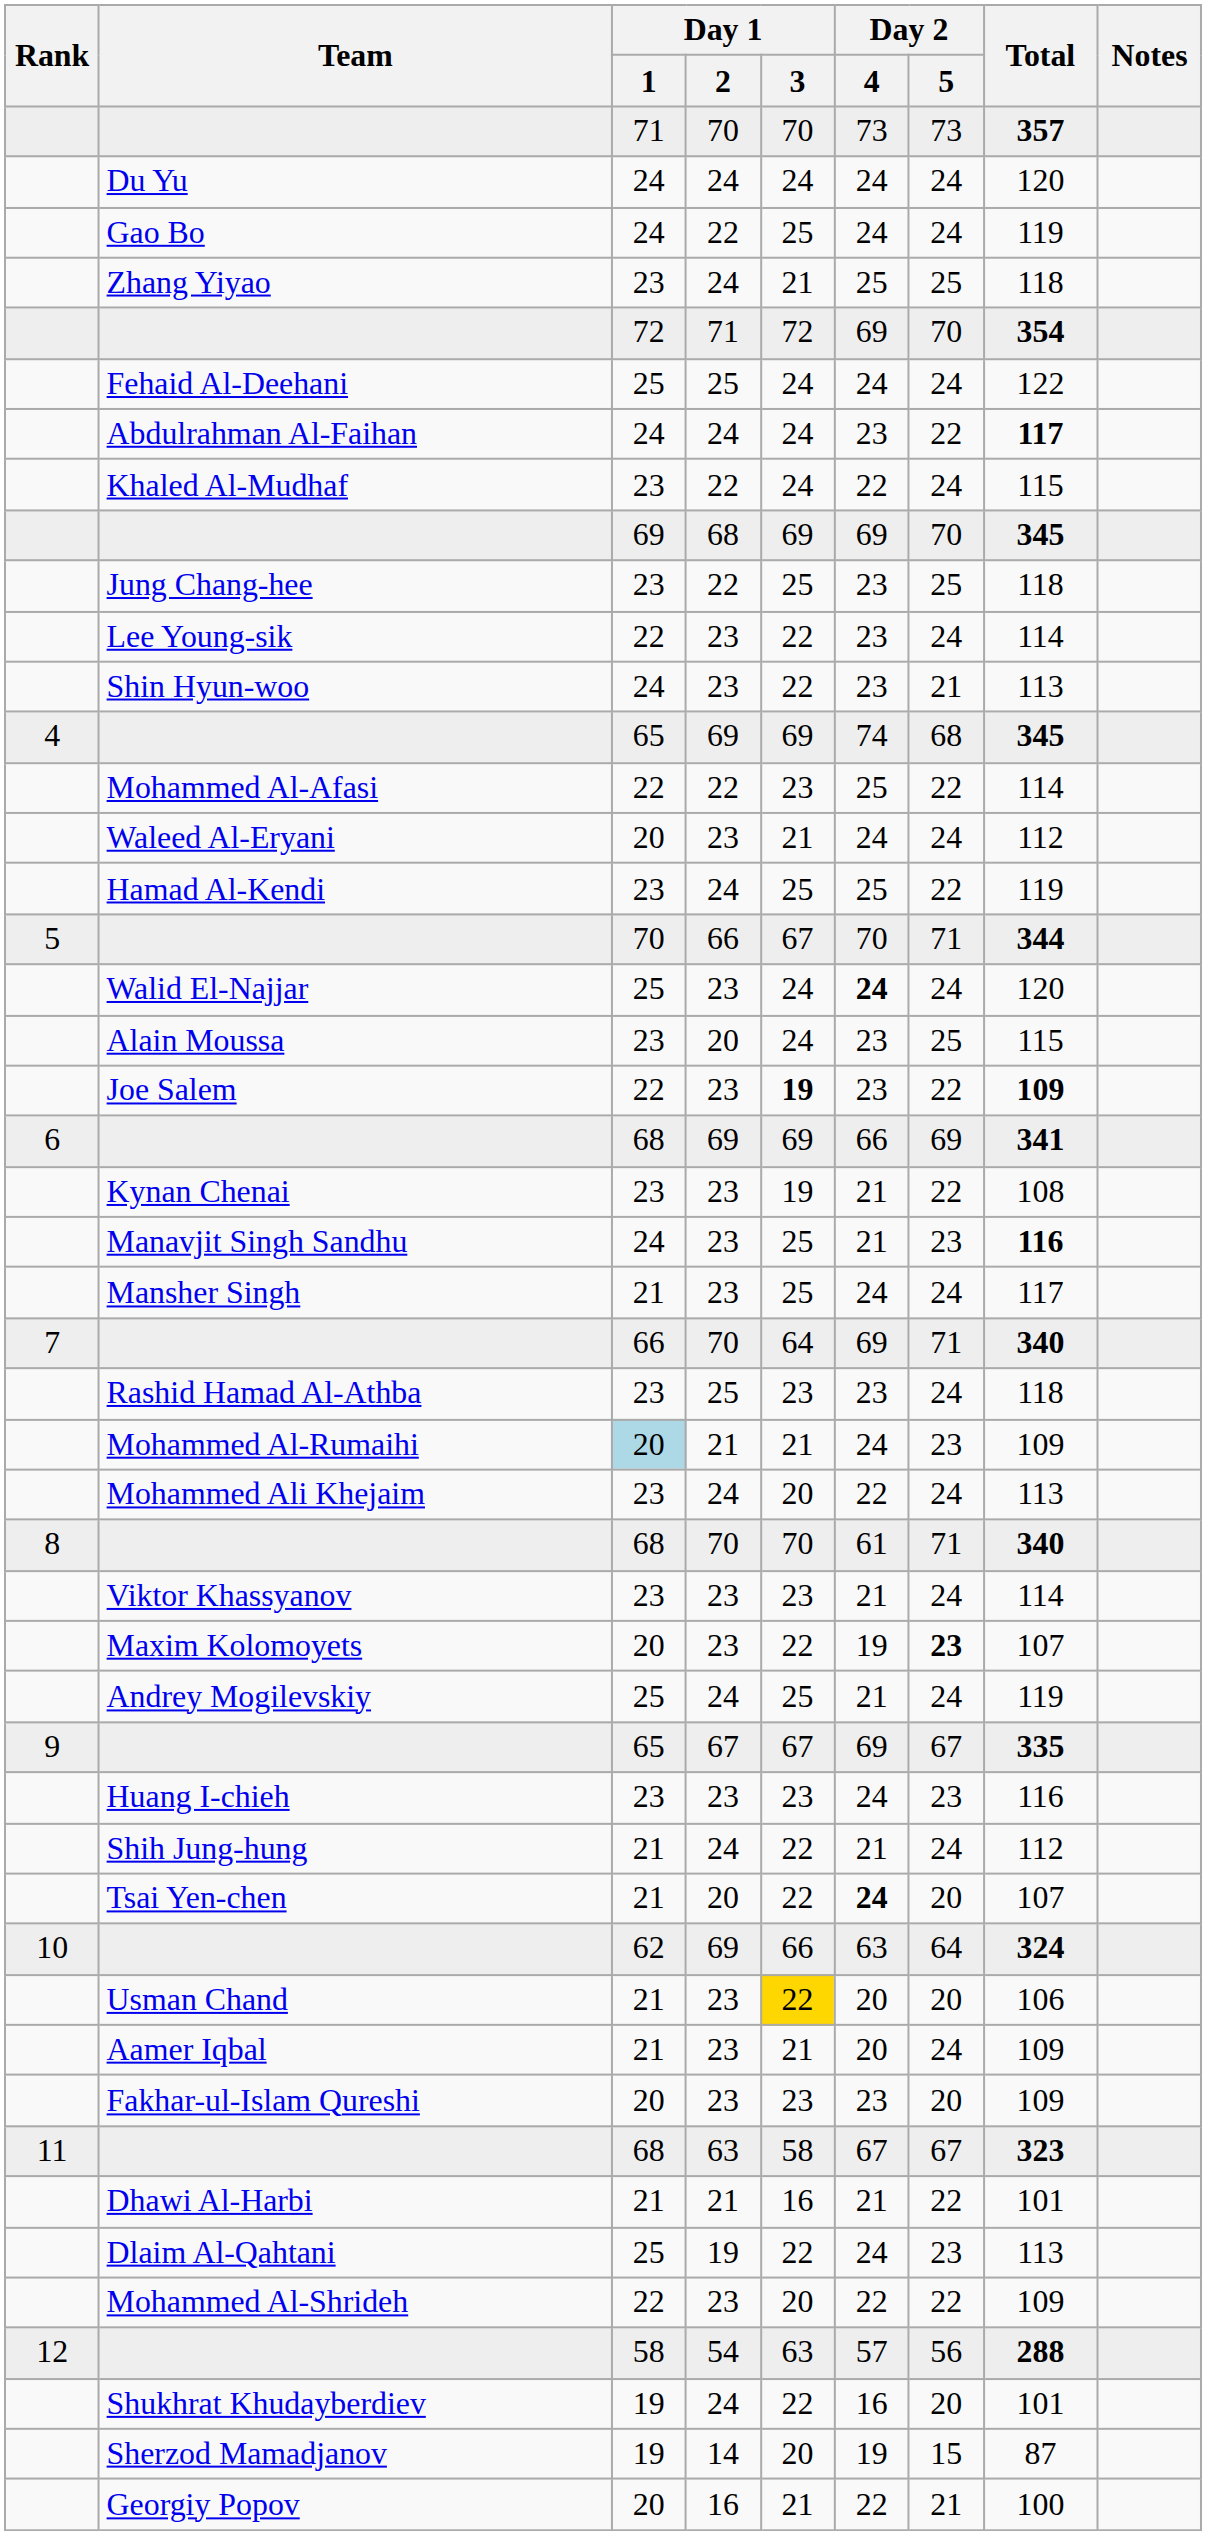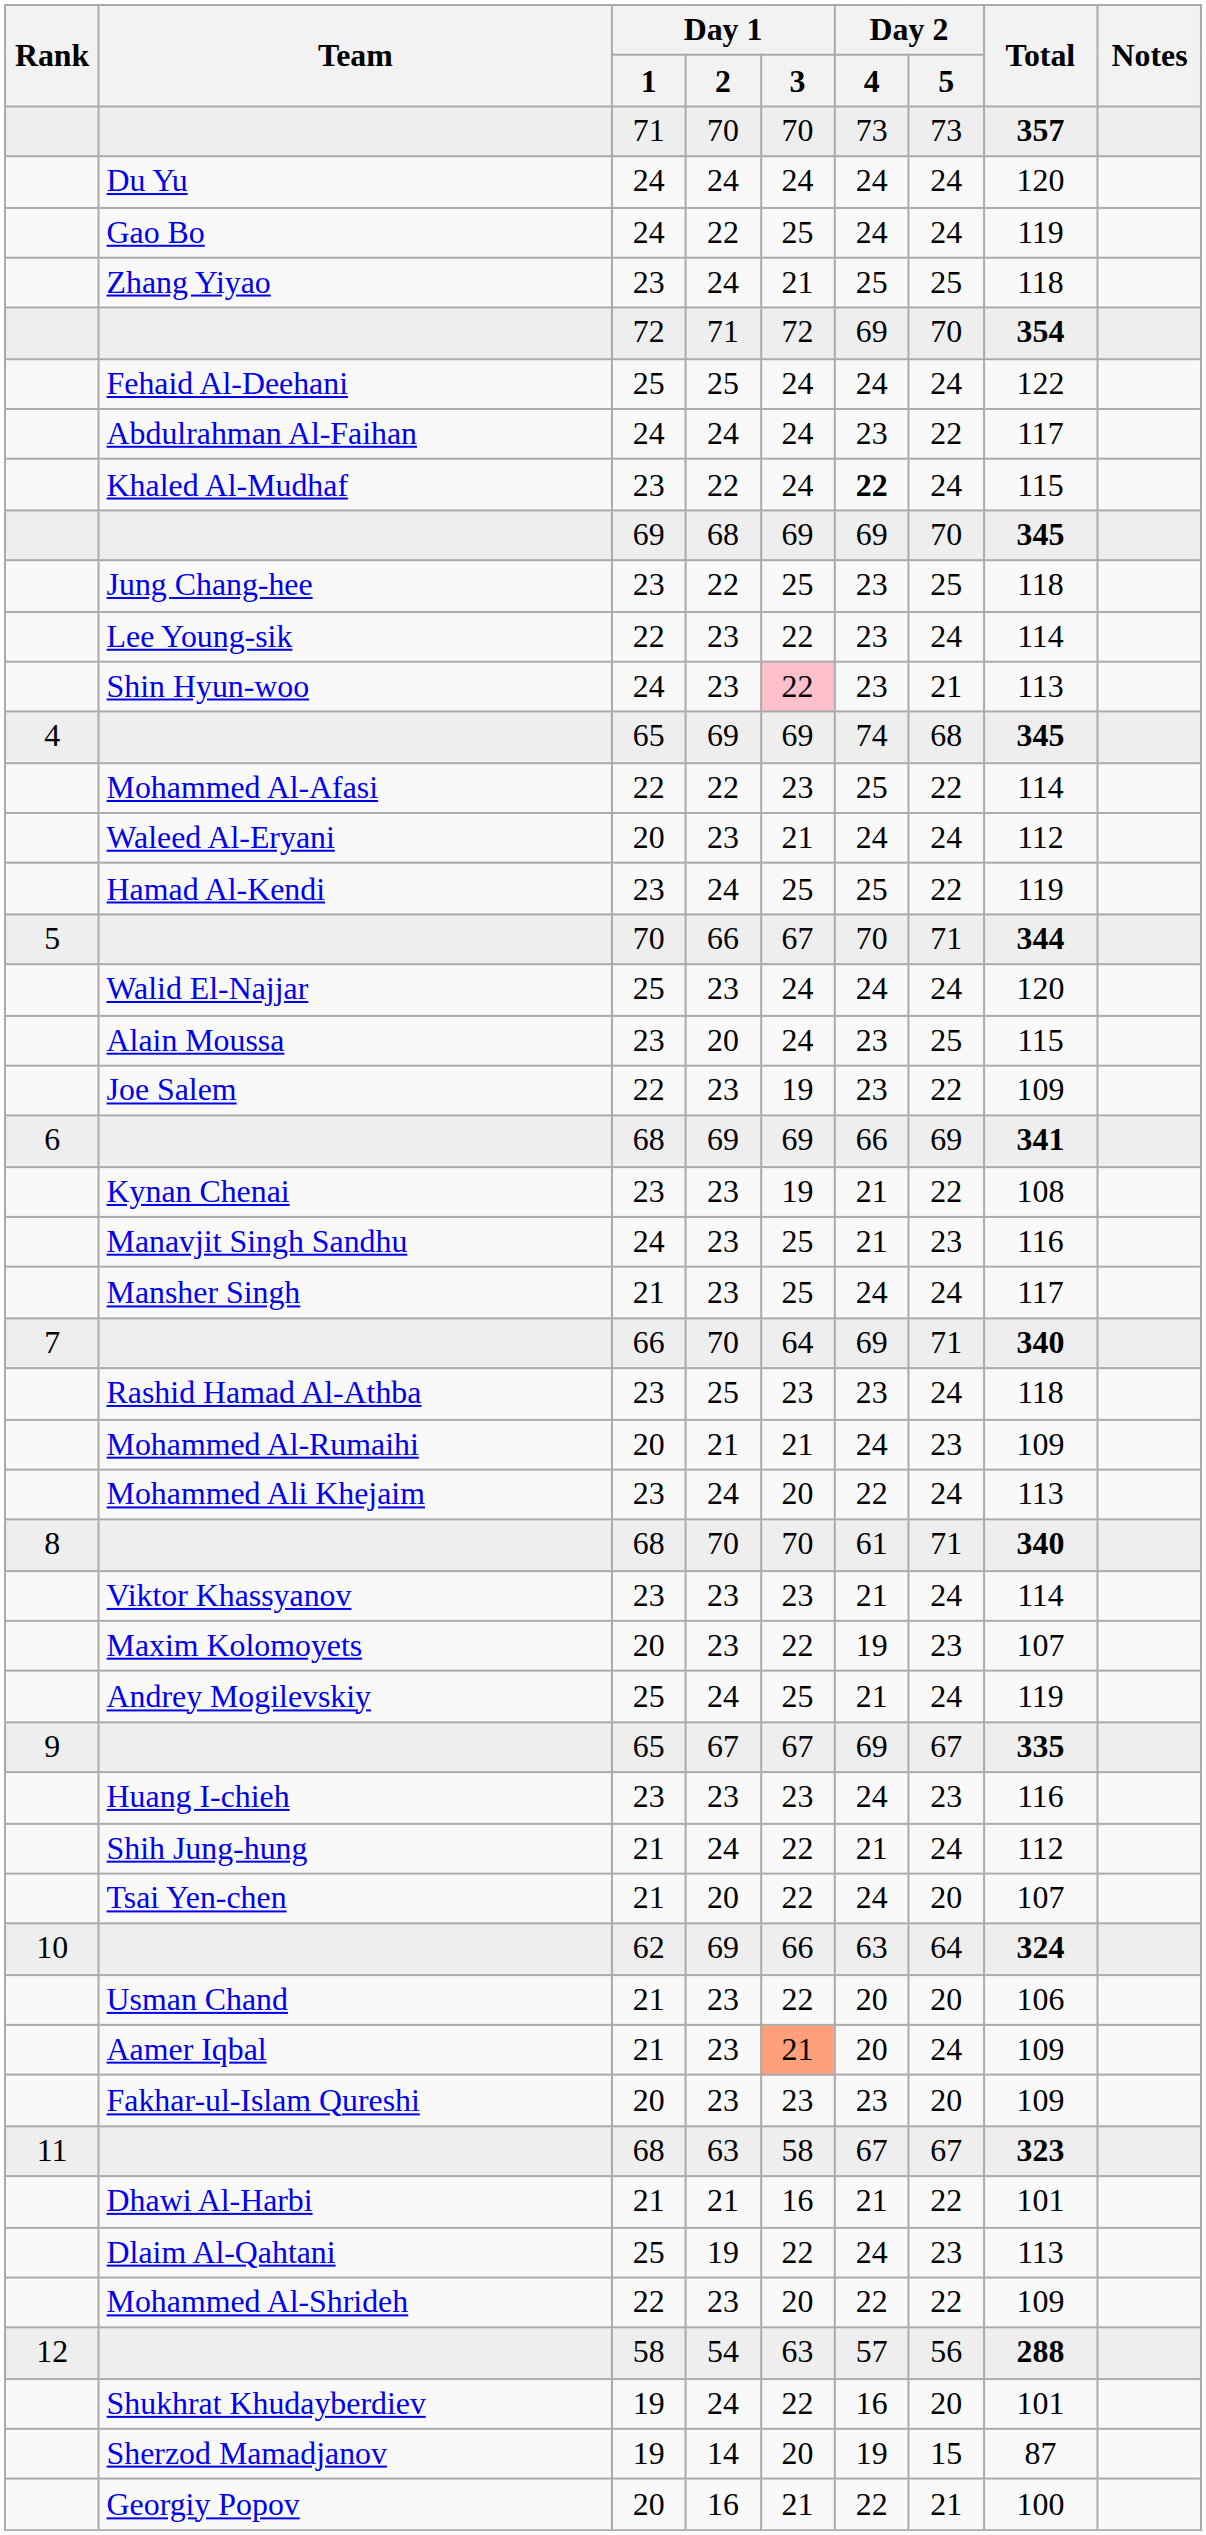(1040, 433) bold -> (1040, 433) normal
(872, 484) normal -> (872, 484) bold
(797, 686) no background -> (797, 686) pink background
(872, 989) bold -> (872, 989) normal
(797, 1090) bold -> (797, 1090) normal
(1040, 1090) bold -> (1040, 1090) normal
(1040, 1241) bold -> (1040, 1241) normal
(649, 1443) lightblue background -> (649, 1443) no background
(946, 1645) bold -> (946, 1645) normal
(872, 1898) bold -> (872, 1898) normal
(797, 1999) gold background -> (797, 1999) no background
(797, 2049) no background -> (797, 2049) lightsalmon background
